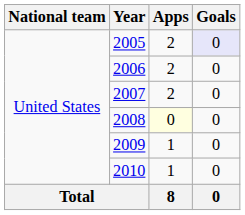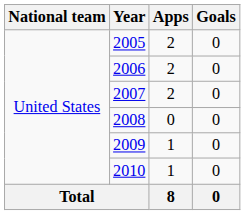(216, 42) lavender background -> (216, 42) no background
(171, 119) lightyellow background -> (171, 119) no background
